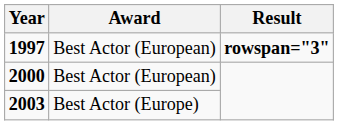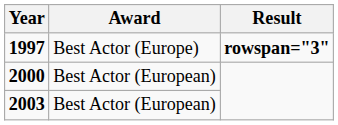(135, 47) Best Actor (European) -> (126, 47) Best Actor (Europe)
(126, 104) Best Actor (Europe) -> (135, 104) Best Actor (European)
